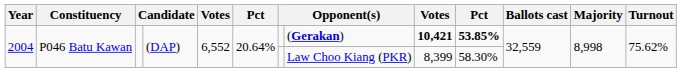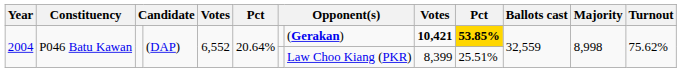(479, 36) no background -> (479, 36) gold background
(478, 57) 58.30% -> (478, 57) 25.51%
